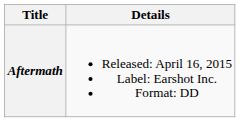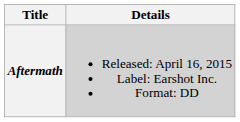(151, 78) no background -> (151, 78) lightgrey background
